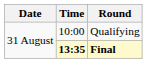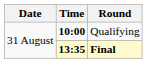(72, 31) normal -> (72, 31) bold
